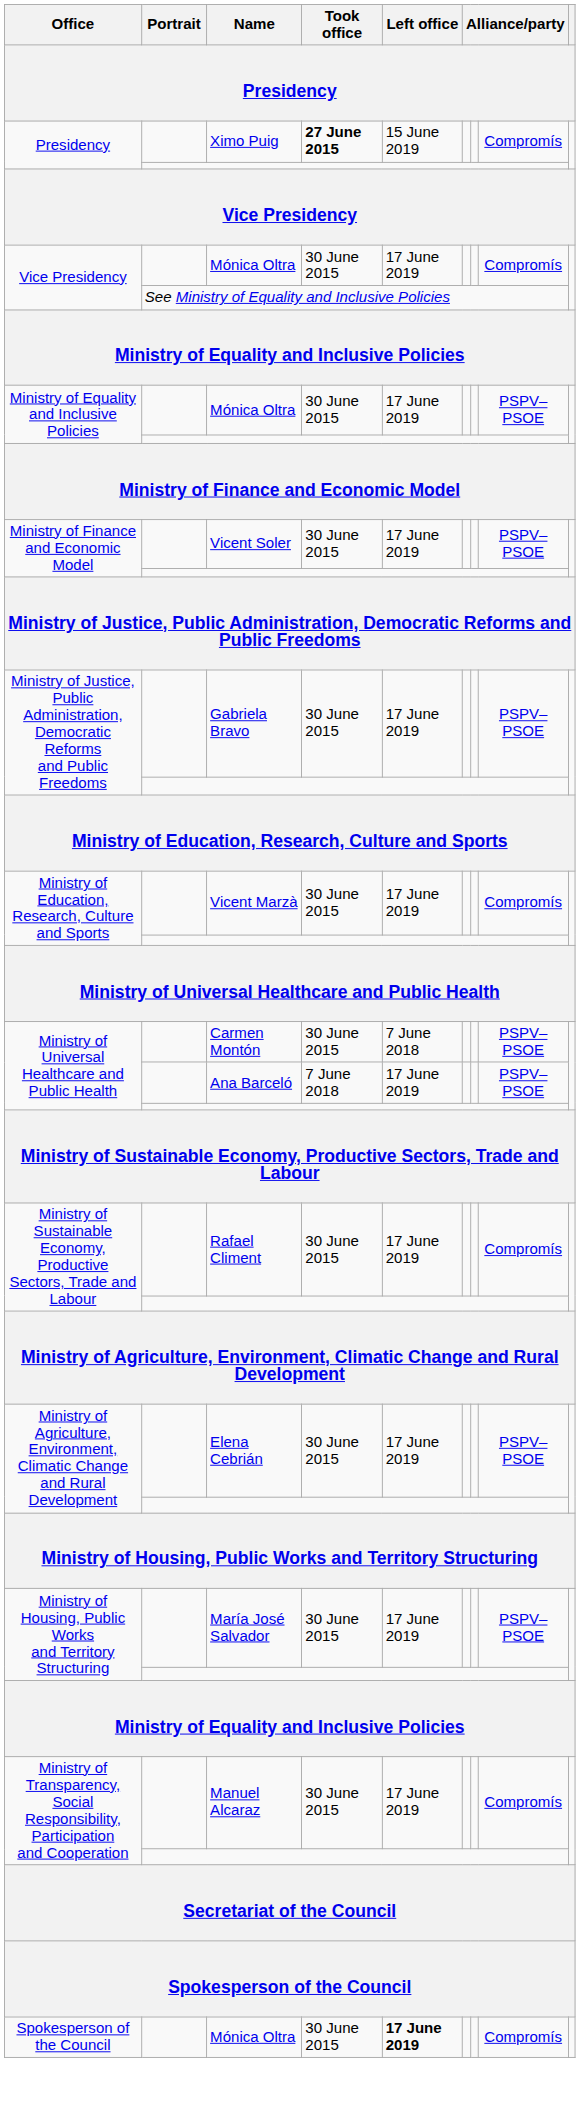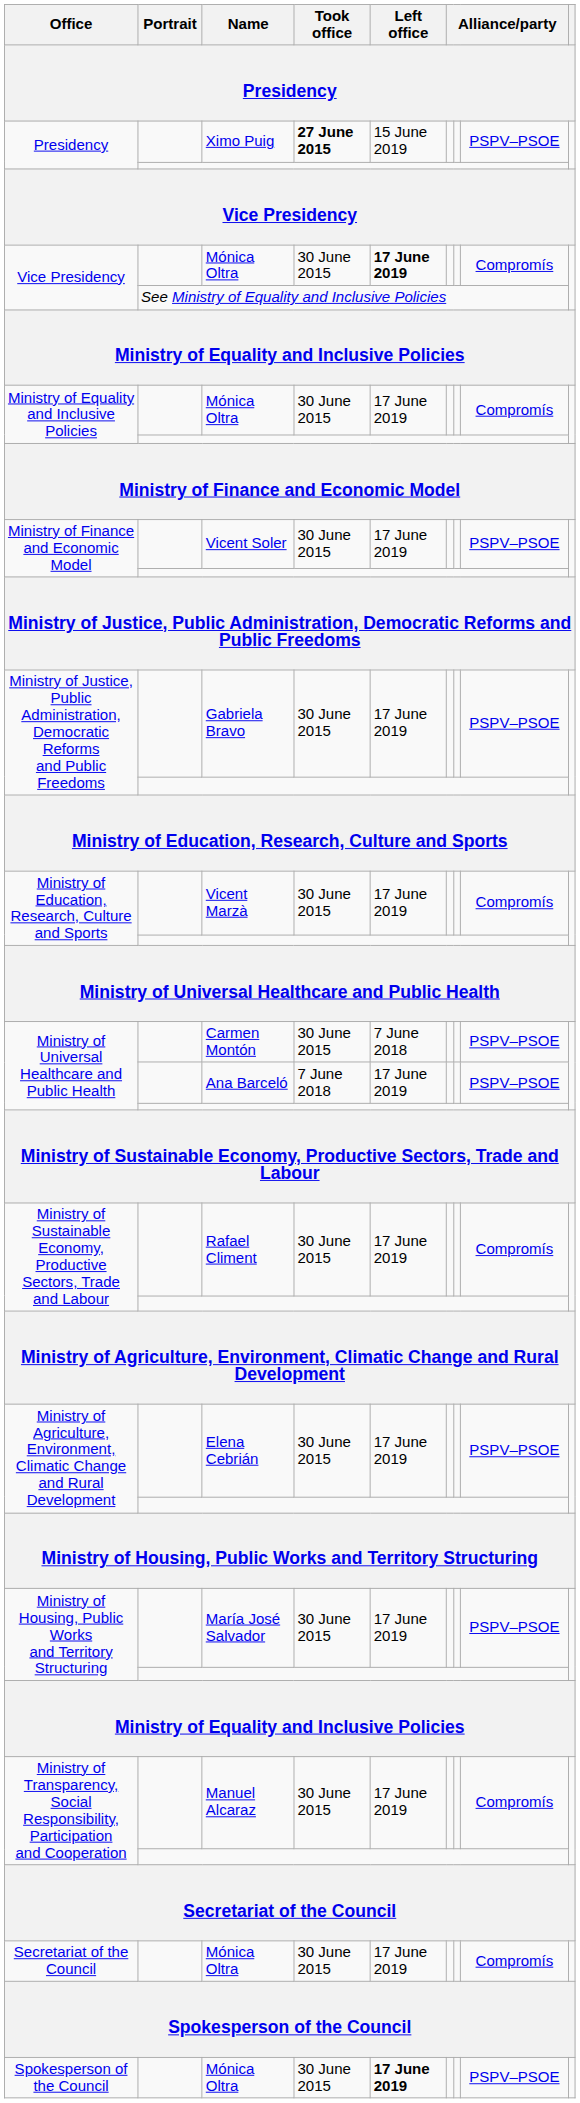(523, 141) Compromís -> (514, 141) PSPV–PSOE
(412, 265) normal -> (402, 265) bold
(523, 410) PSPV–PSOE -> (514, 410) Compromís
+ row: (71, 1961)
(523, 2037) Compromís -> (514, 2077) PSPV–PSOE
